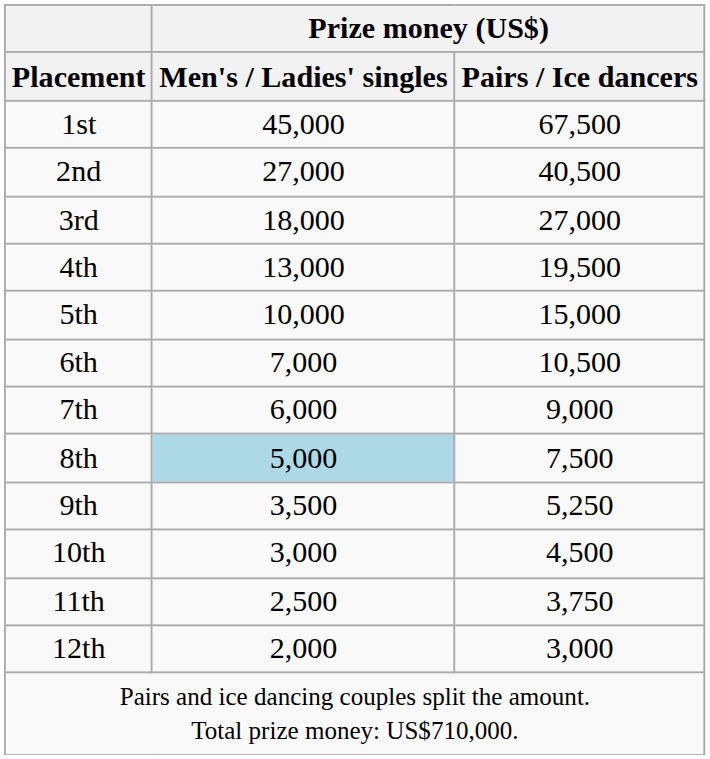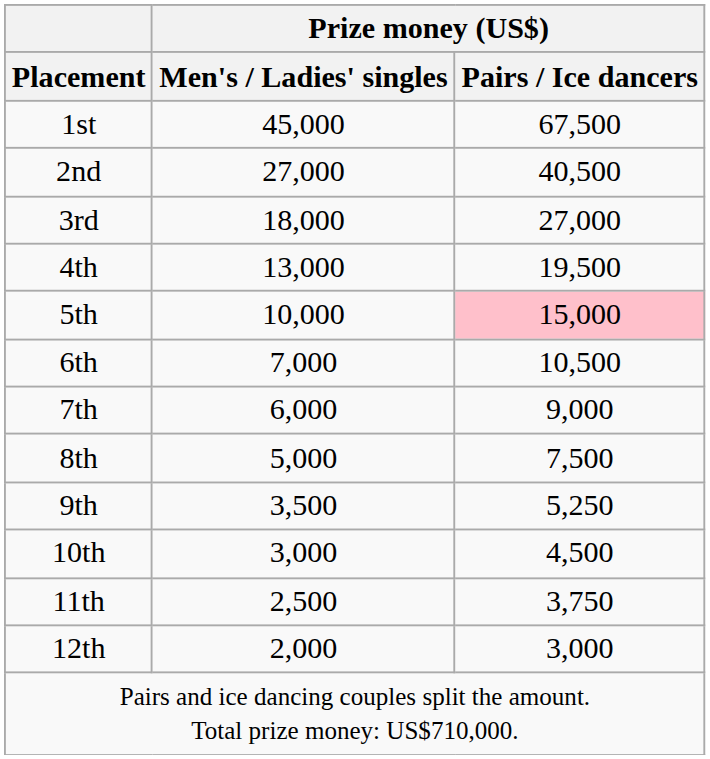(580, 314) no background -> (580, 314) pink background
(304, 457) lightblue background -> (304, 457) no background
